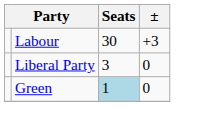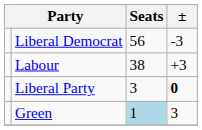+ row: (69, 40)
(109, 40) 30 -> (137, 64) 38
(146, 64) normal -> (174, 88) bold
(146, 88) 0 -> (174, 112) 3
